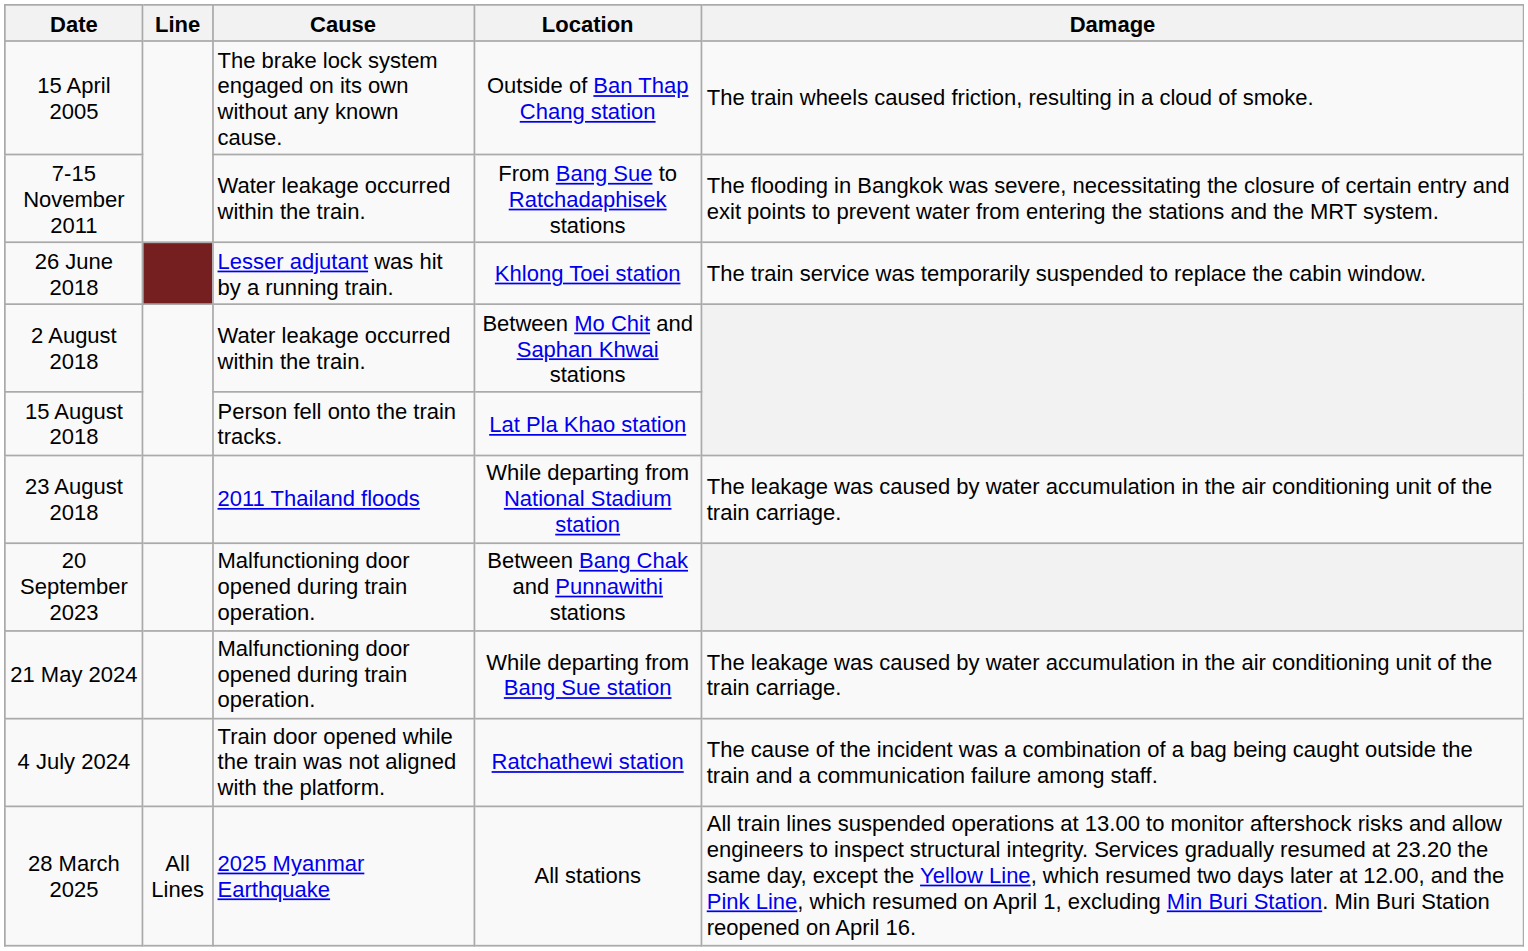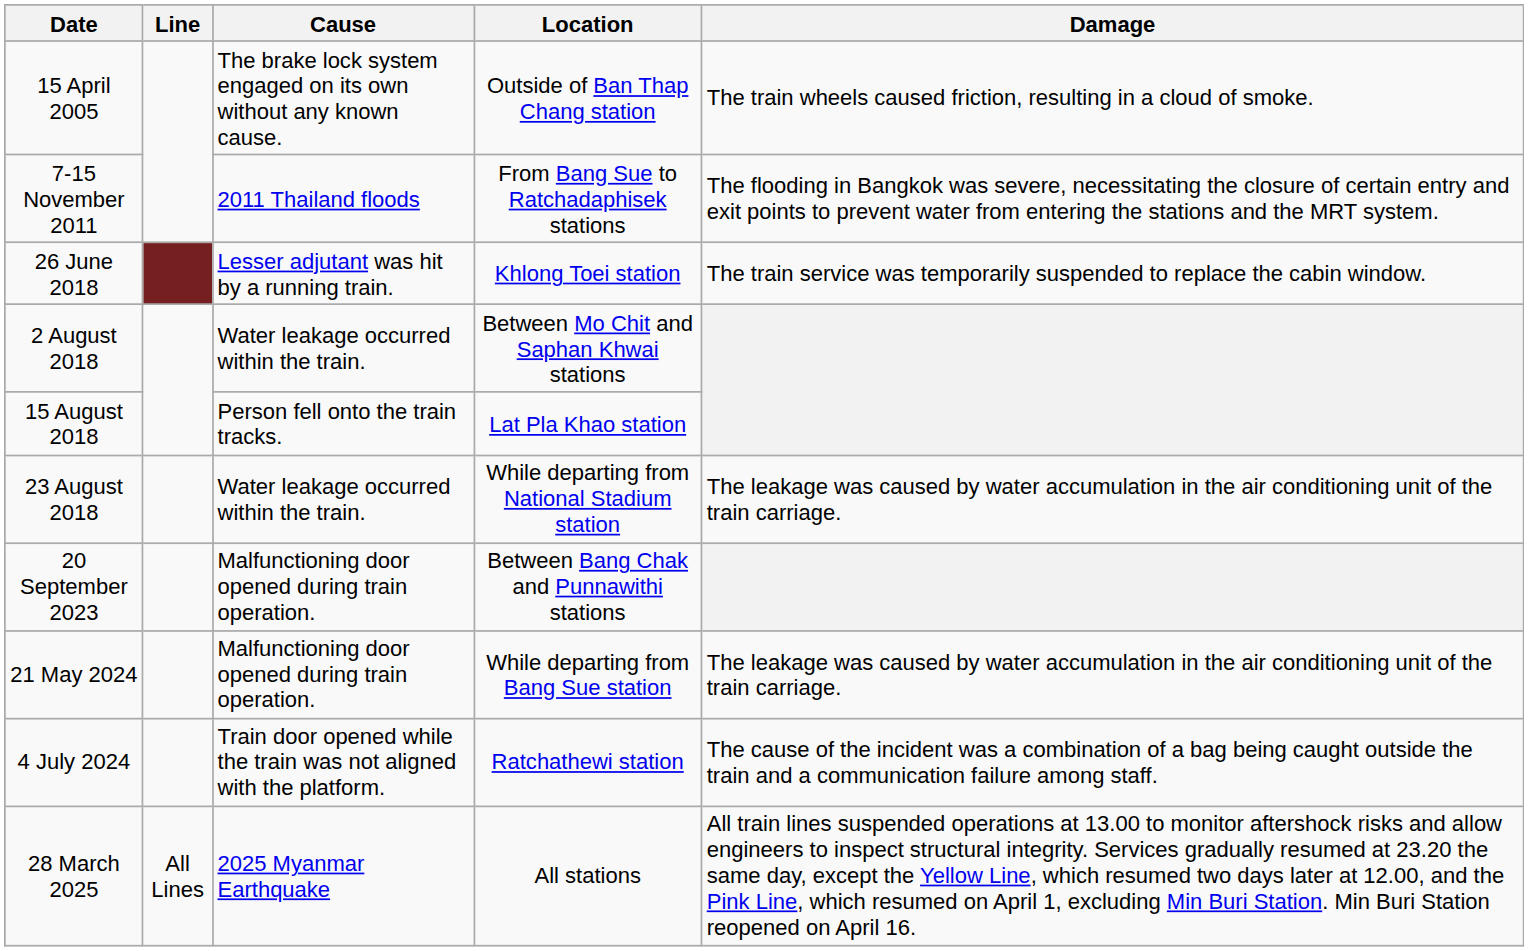(334, 199) Water leakage occurred within the train. -> (319, 199) 2011 Thailand floods
(319, 499) 2011 Thailand floods -> (334, 499) Water leakage occurred within the train.
